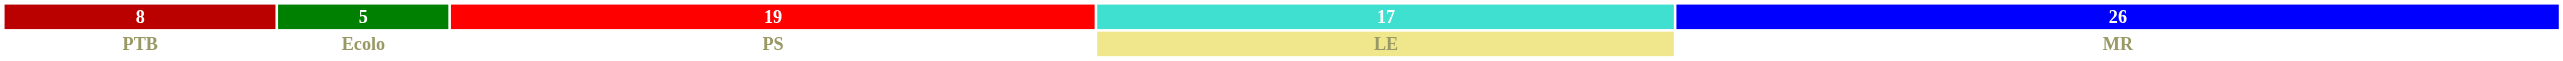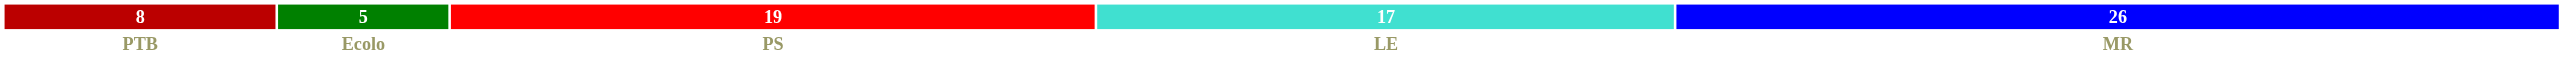(1386, 43) khaki background -> (1386, 43) no background
